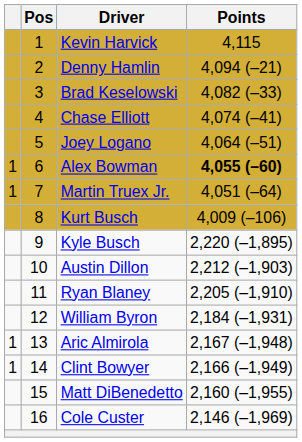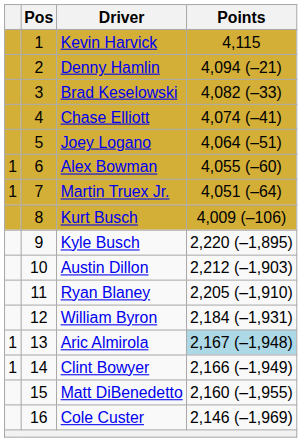(241, 167) bold -> (241, 167) normal
(241, 343) no background -> (241, 343) lightblue background
